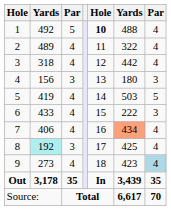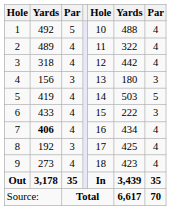(101, 29) bold -> (101, 29) normal
(46, 130) normal -> (46, 130) bold
(129, 130) lightsalmon background -> (129, 130) no background
(46, 146) paleturquoise background -> (46, 146) no background
(156, 163) lightblue background -> (156, 163) no background
